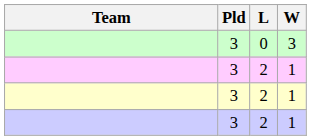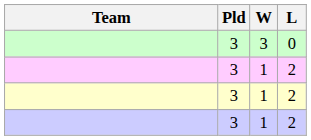columns swapped: (292, 17) <-> (264, 17)
